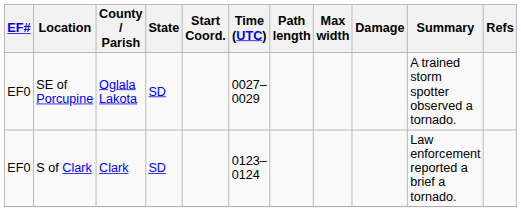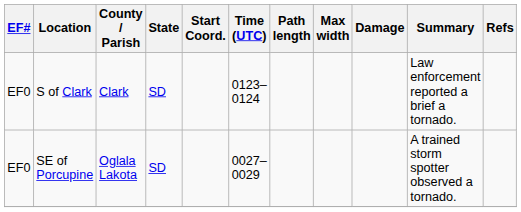rows swapped: (65, 91) <-> (64, 168)
